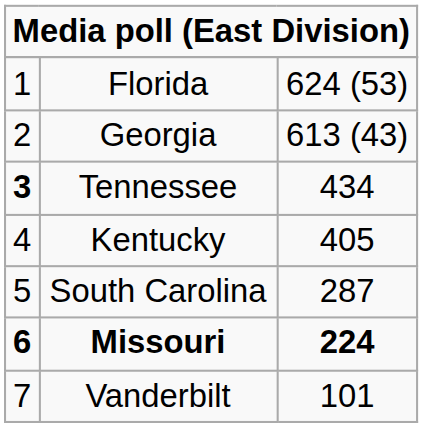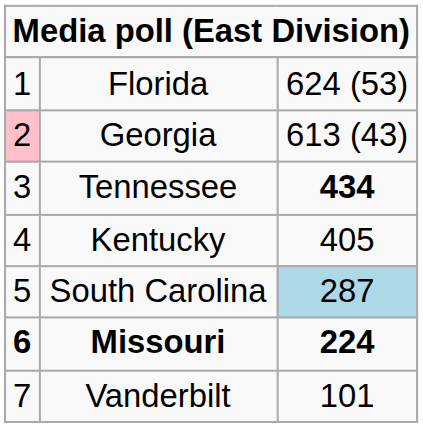(22, 135) no background -> (22, 135) pink background
(22, 187) bold -> (22, 187) normal
(347, 187) normal -> (347, 187) bold
(347, 291) no background -> (347, 291) lightblue background
